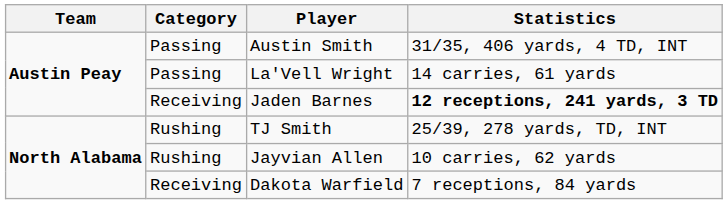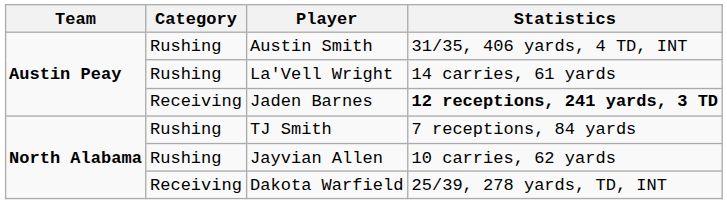(186, 46) Passing -> (186, 46) Rushing
(186, 74) Passing -> (186, 74) Rushing
(539, 130) 25/39, 278 yards, TD, INT -> (524, 130) 7 receptions, 84 yards
(524, 185) 7 receptions, 84 yards -> (539, 185) 25/39, 278 yards, TD, INT
